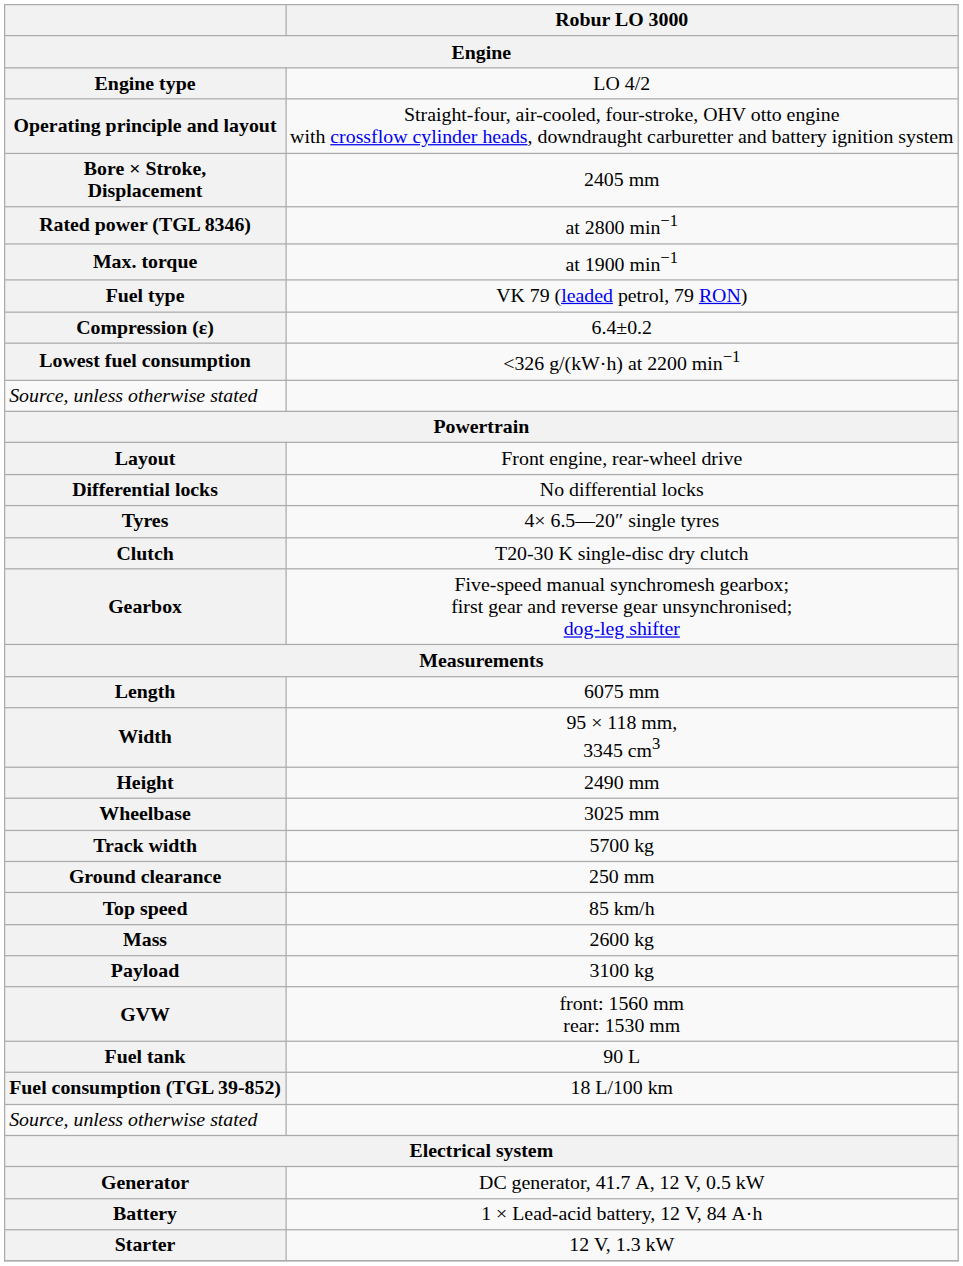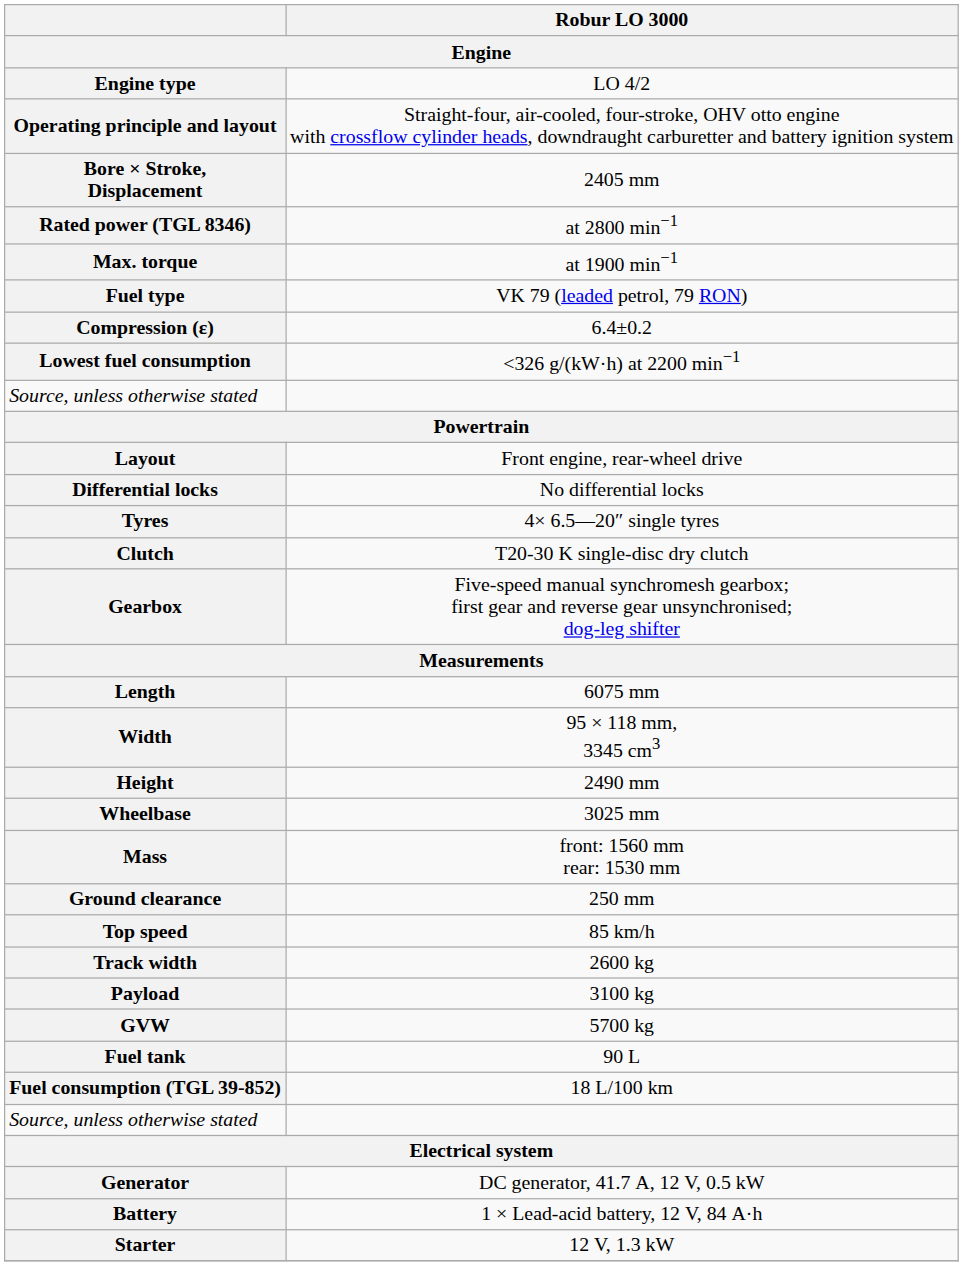(145, 845) Track width -> (145, 856) Mass
(622, 845) 5700 kg -> (622, 856) front: 1560 mm rear: 1530 mm
(145, 939) Mass -> (145, 962) Track width
(622, 1014) front: 1560 mm rear: 1530 mm -> (622, 1025) 5700 kg
